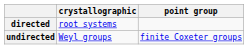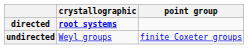(88, 24) normal -> (88, 24) bold
